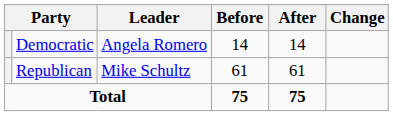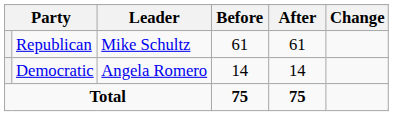rows swapped: (54, 70) <-> (55, 44)
